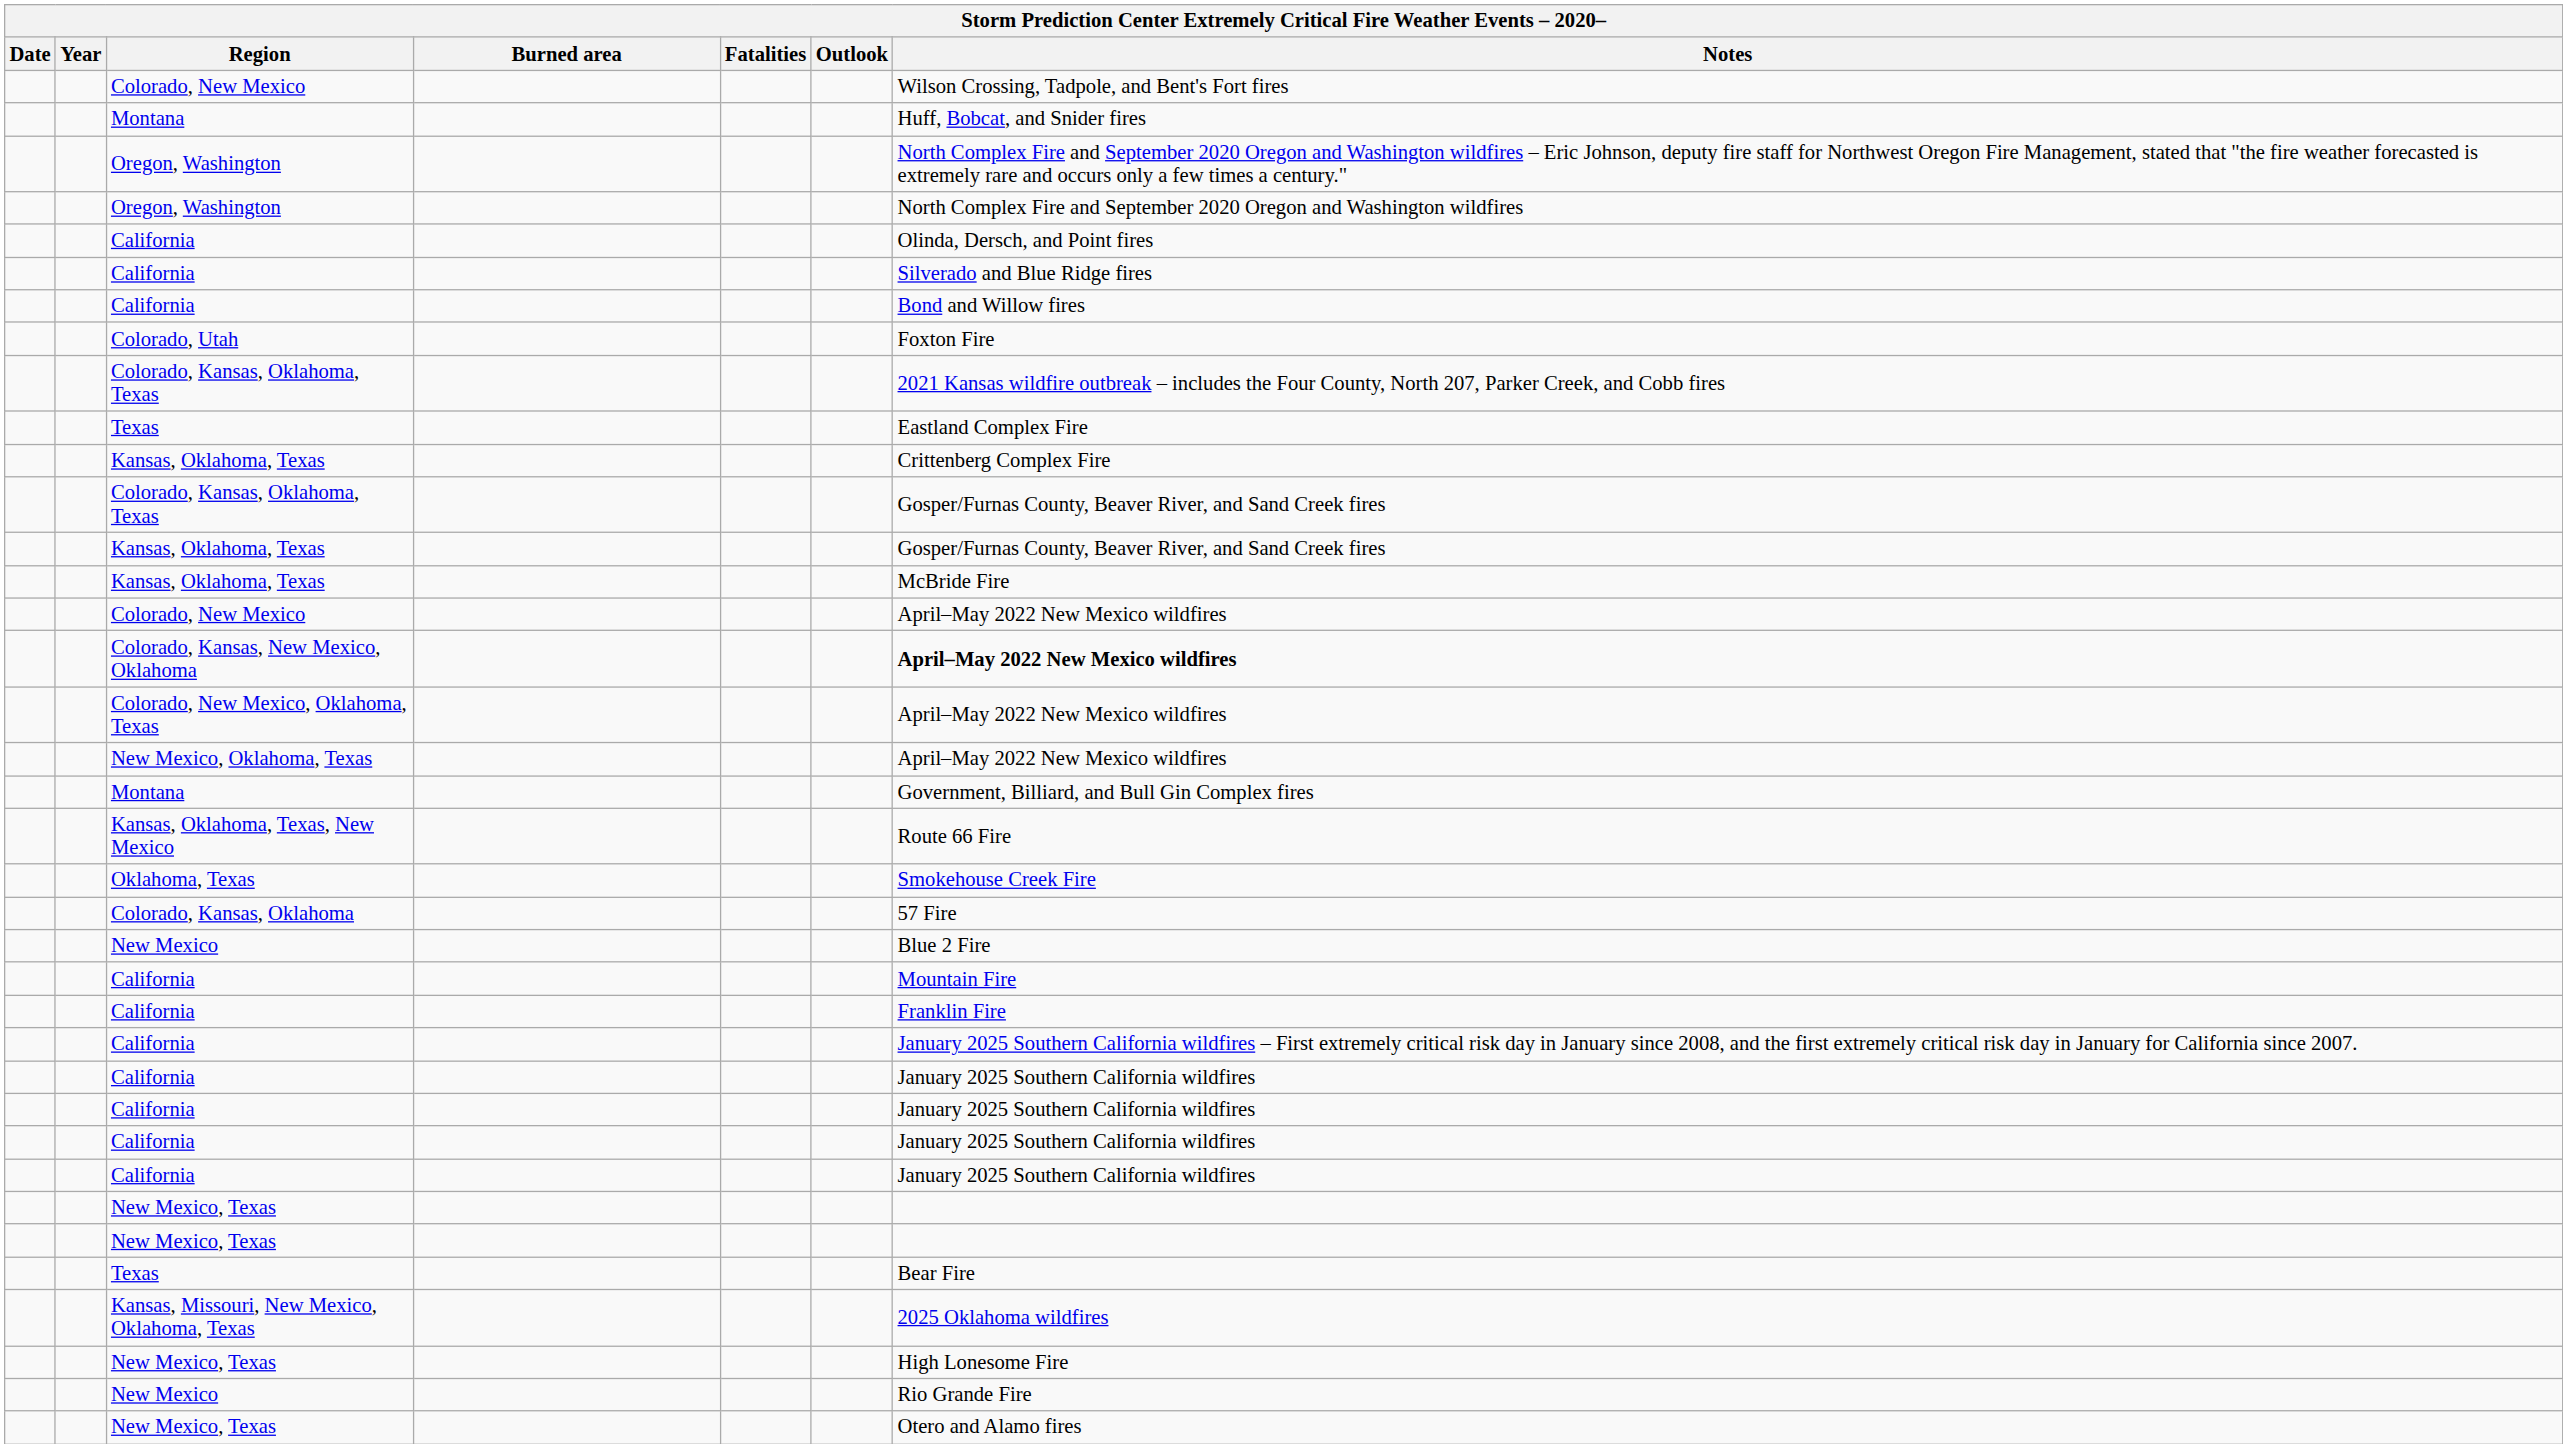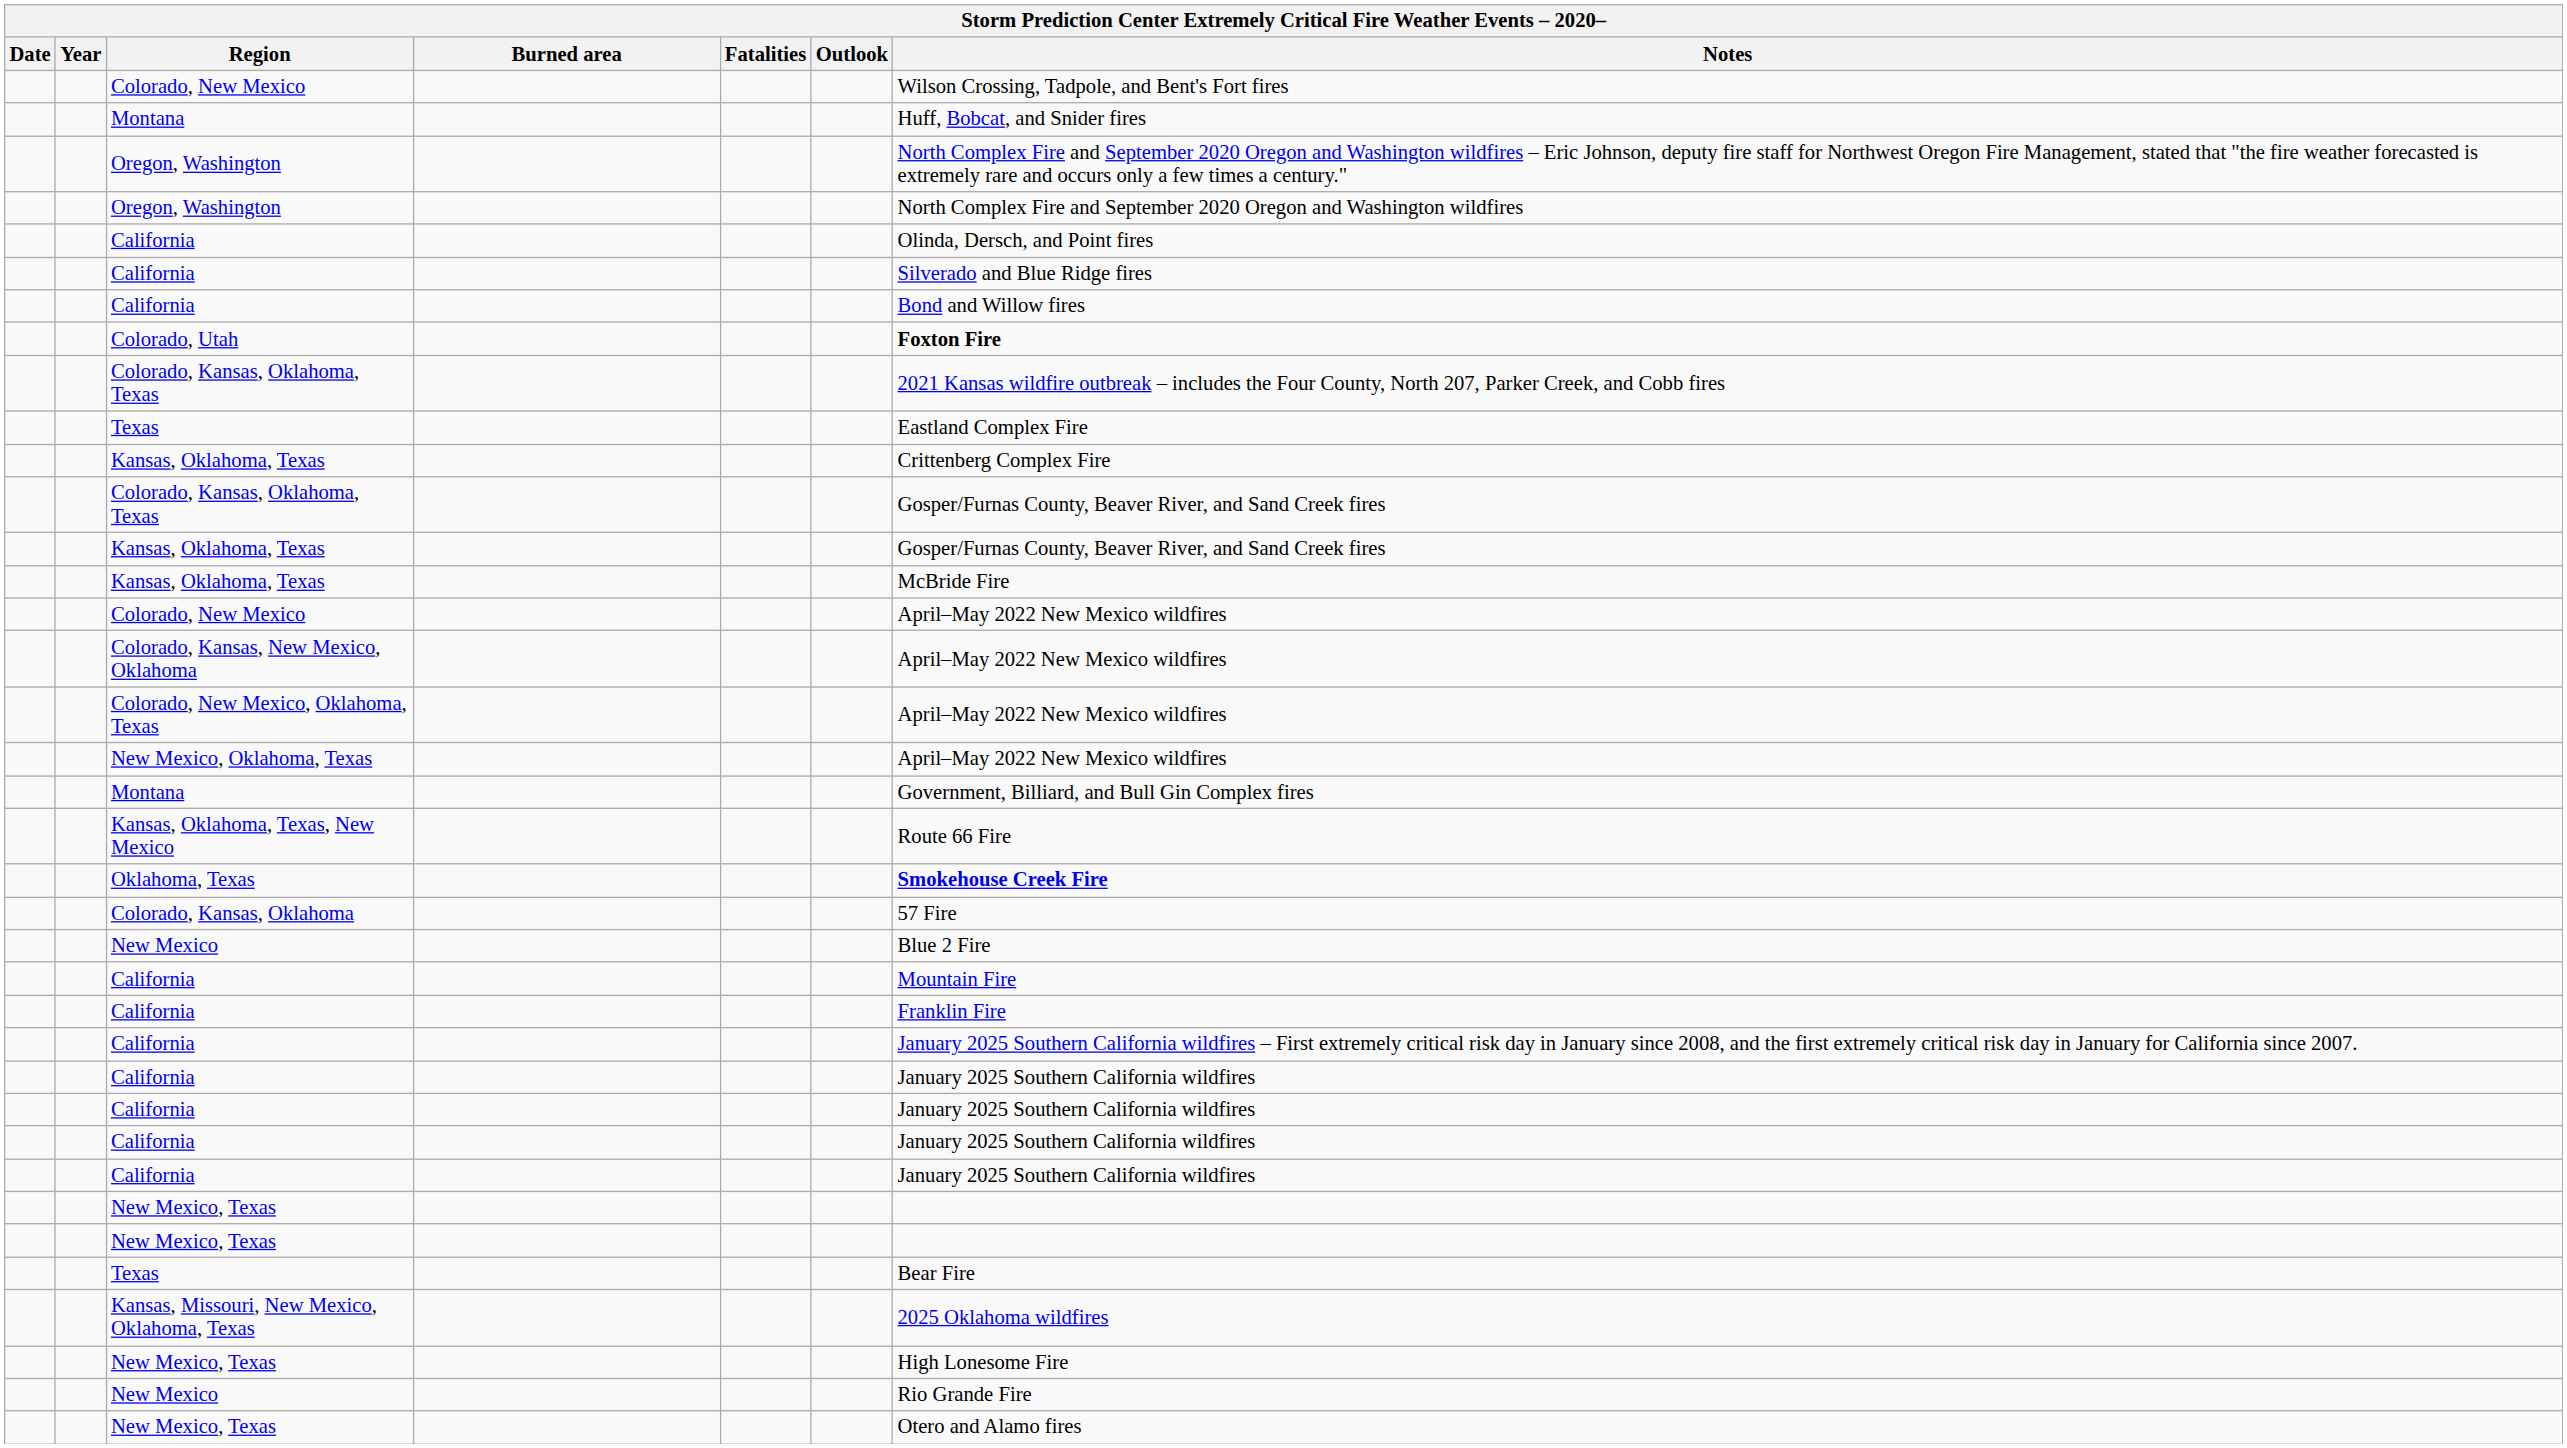(946, 338) normal -> (949, 338) bold
(1067, 658) bold -> (1062, 658) normal
(997, 880) normal -> (1003, 880) bold
